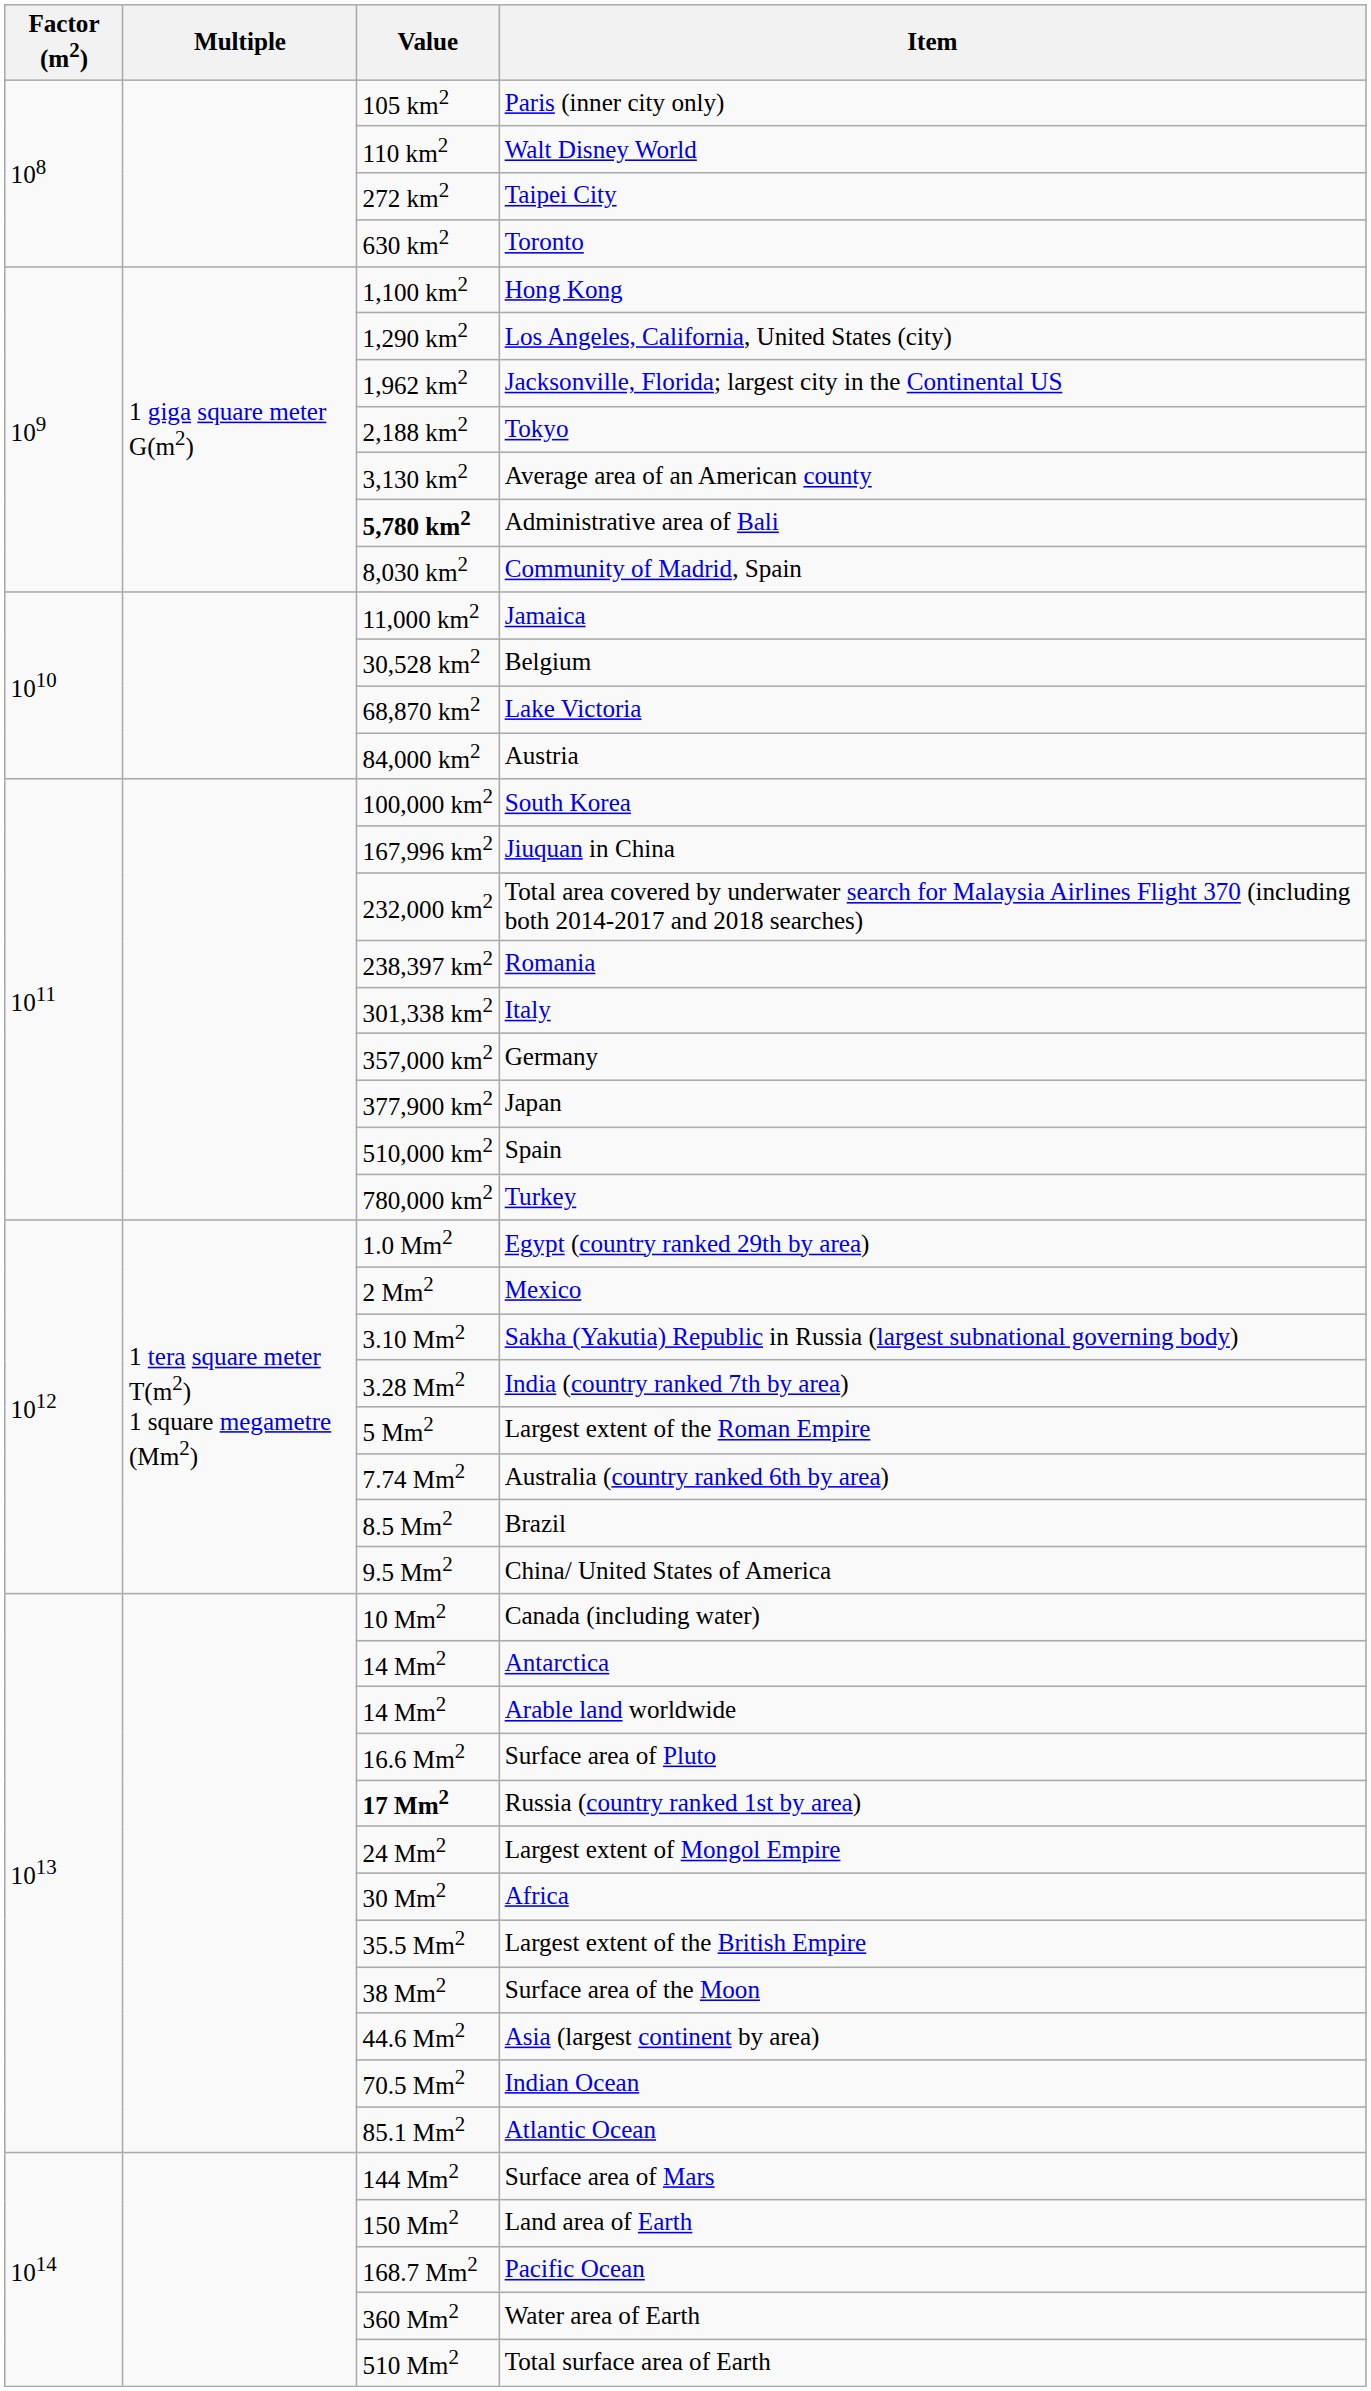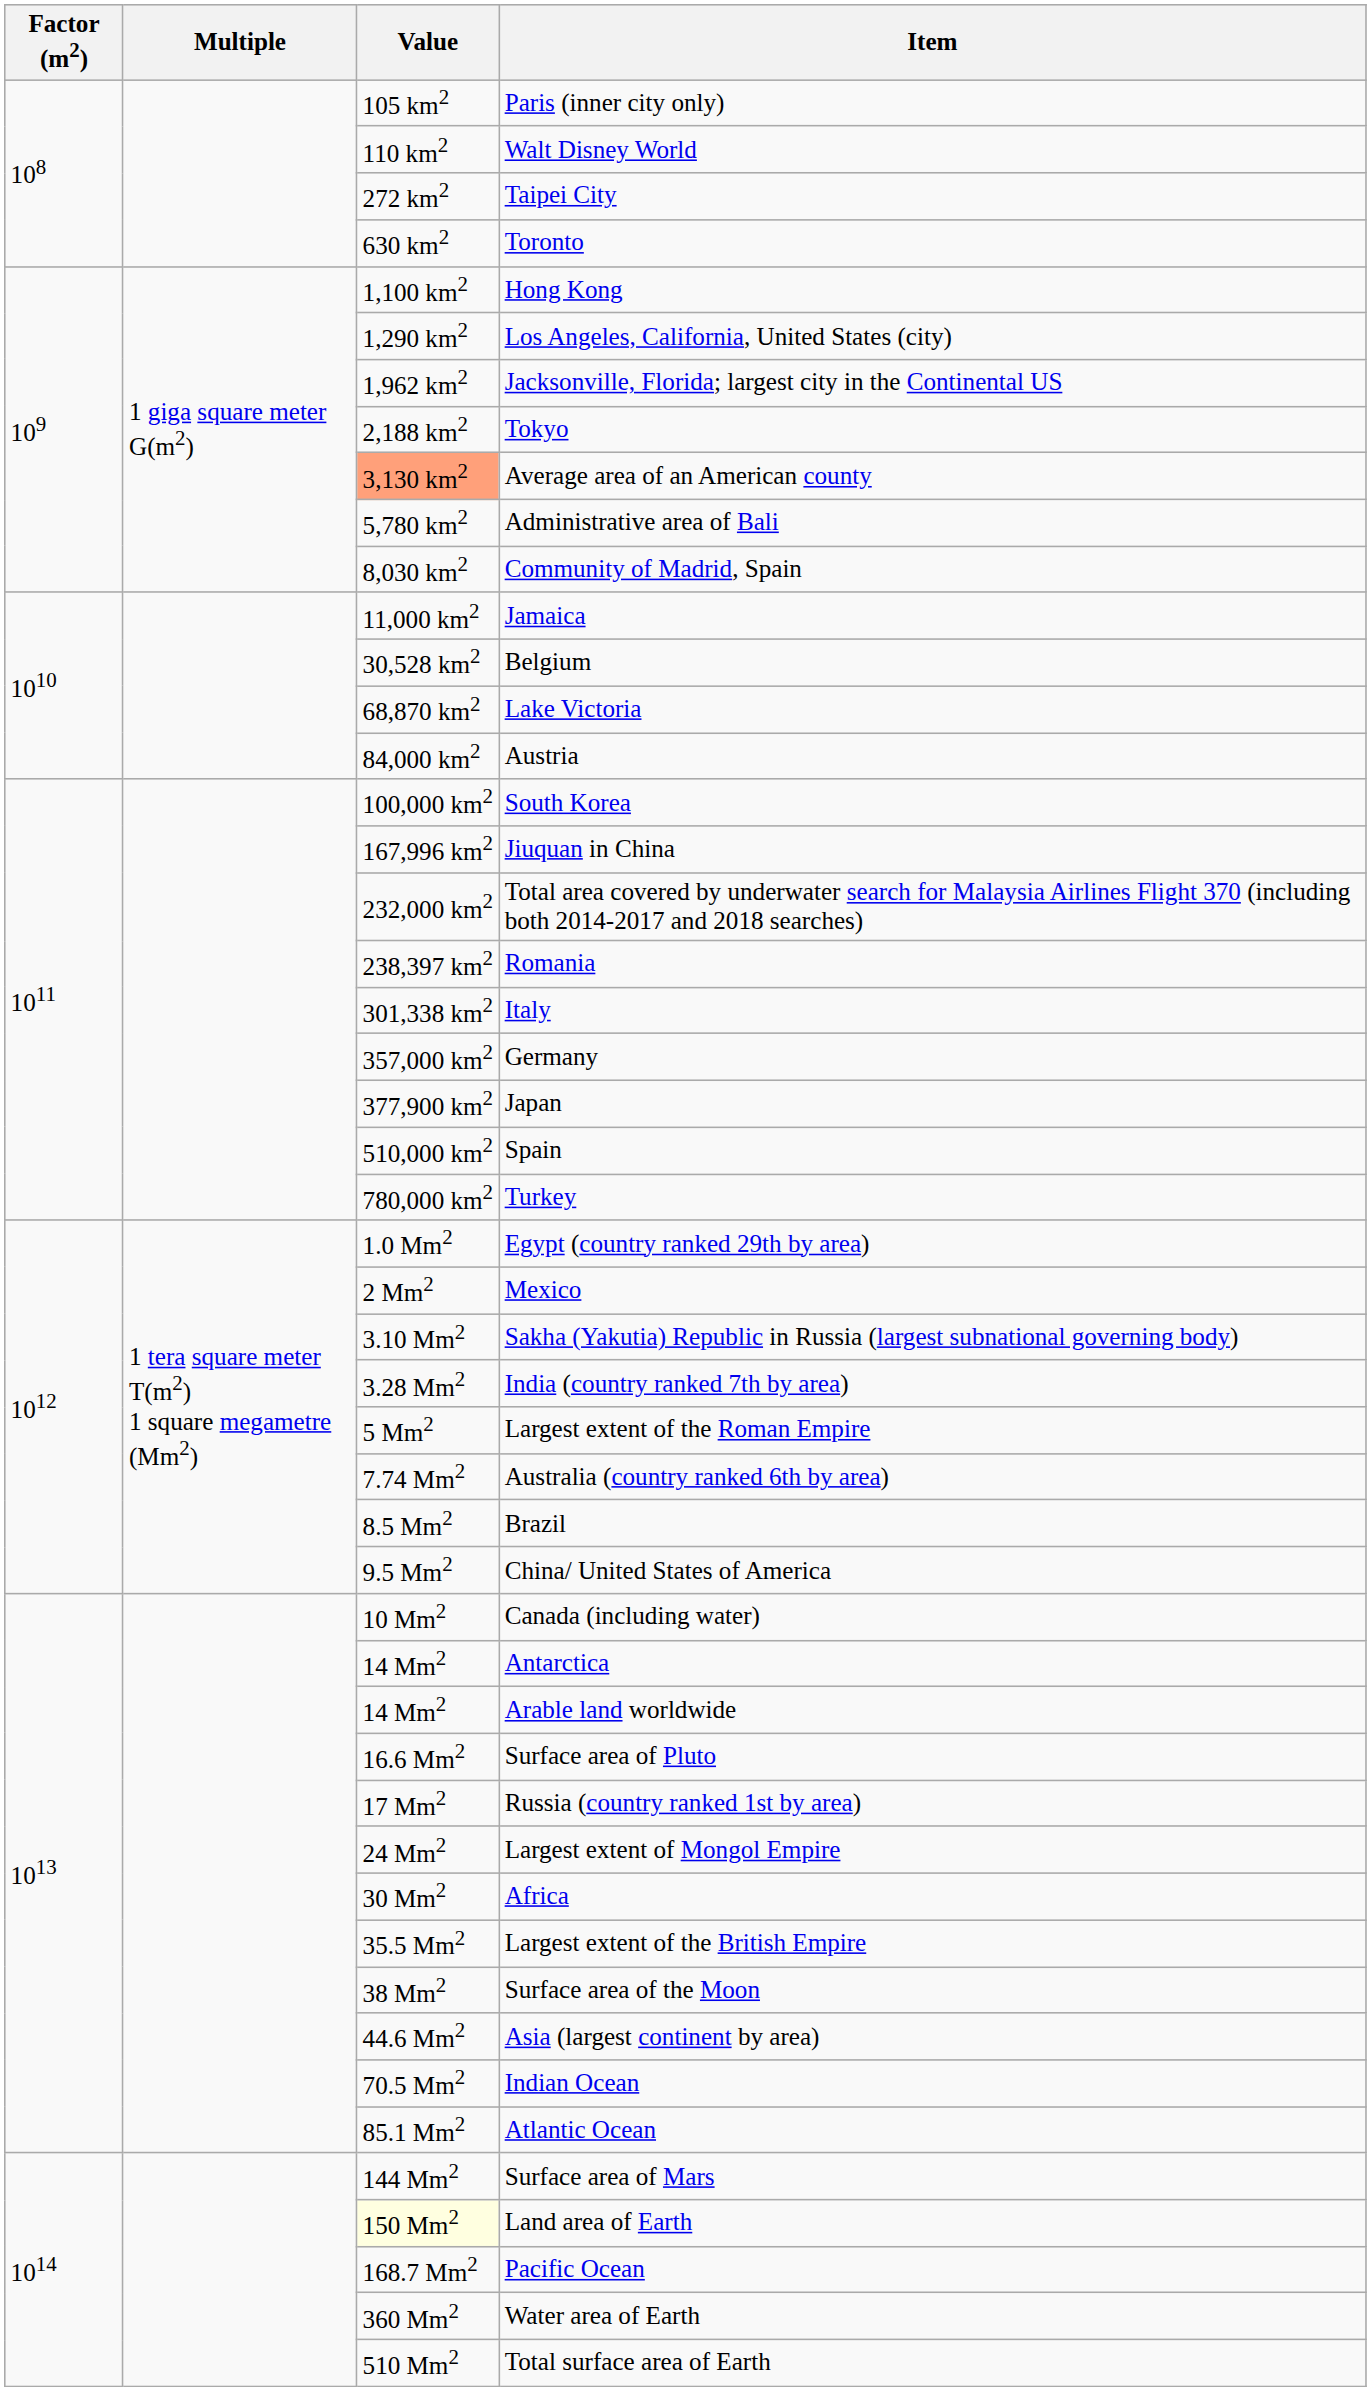(415, 475) no background -> (415, 475) lightsalmon background
(417, 522) bold -> (415, 522) normal
(406, 1802) bold -> (404, 1802) normal
(411, 2222) no background -> (411, 2222) lightyellow background
